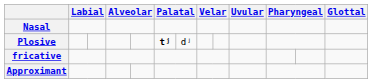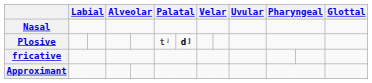(165, 41) bold -> (165, 41) normal
(186, 41) normal -> (186, 41) bold
